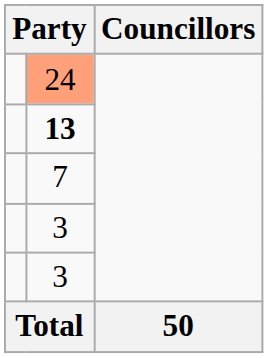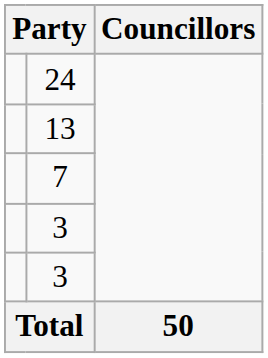(60, 78) lightsalmon background -> (60, 78) no background
(60, 128) bold -> (60, 128) normal
